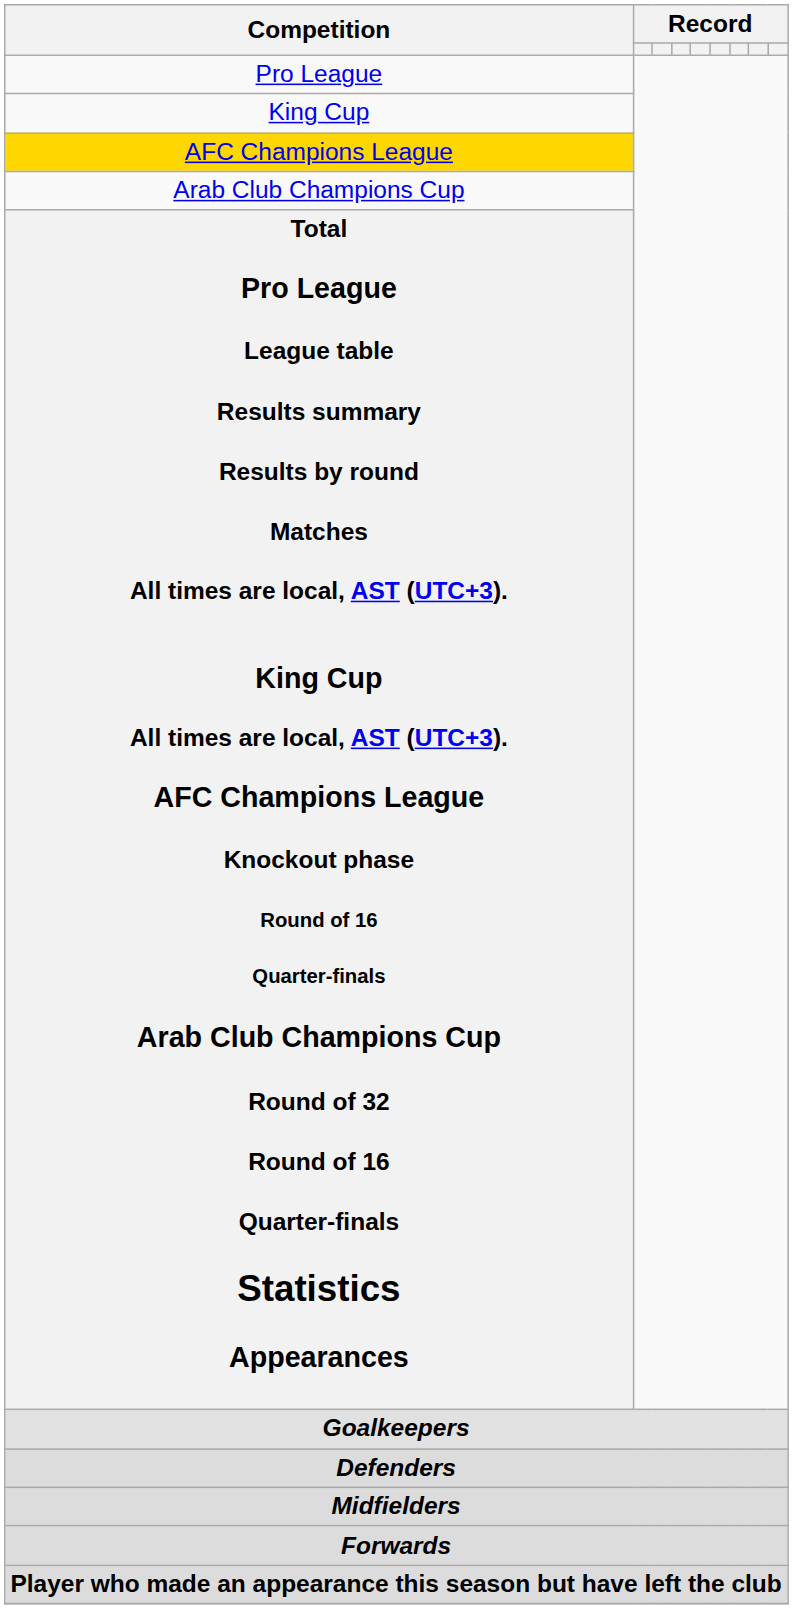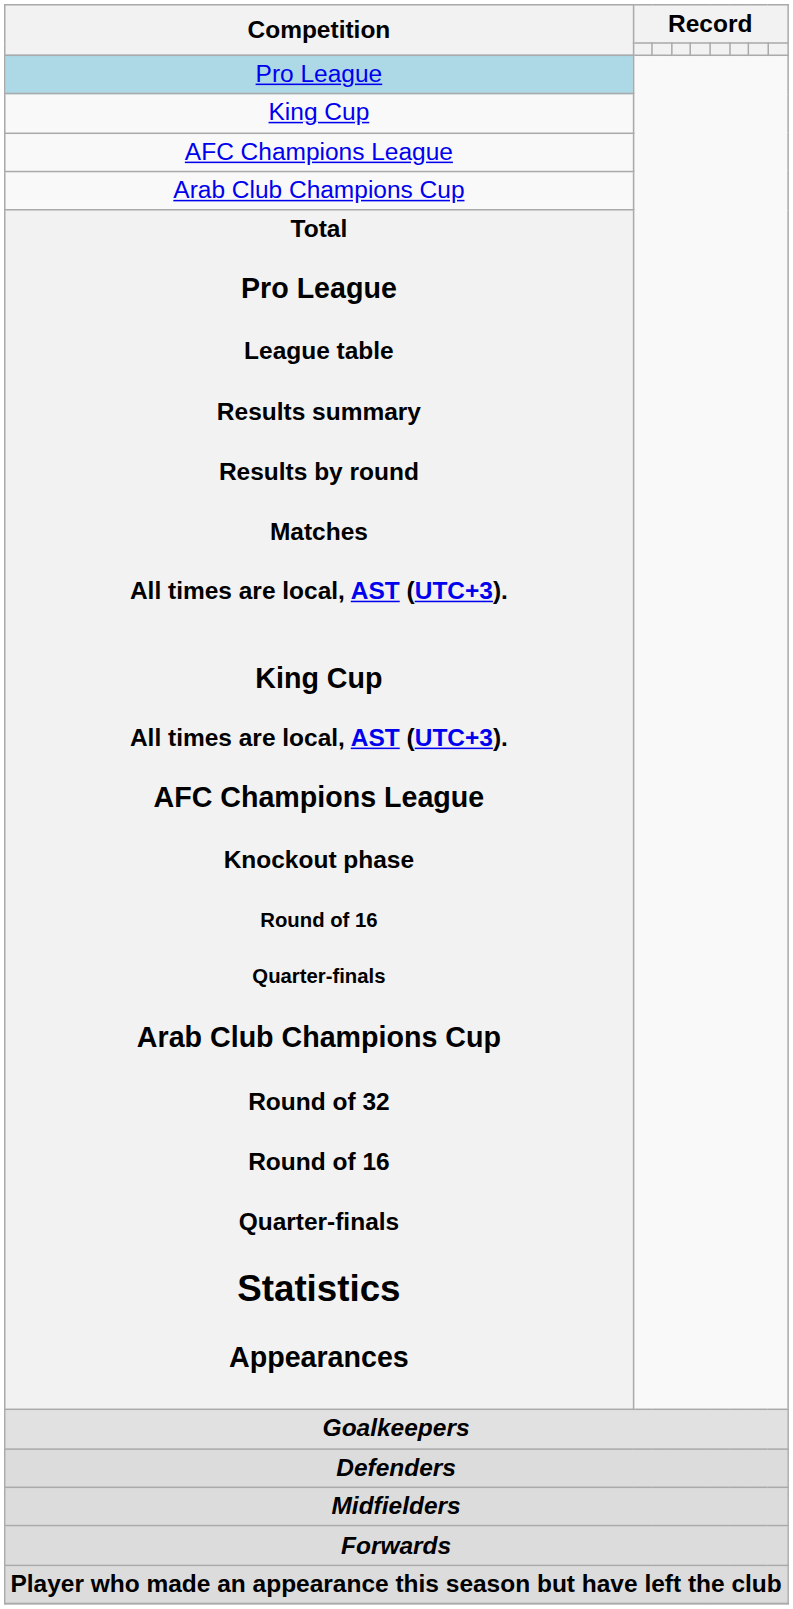(319, 74) no background -> (319, 74) lightblue background
(319, 151) gold background -> (319, 151) no background
